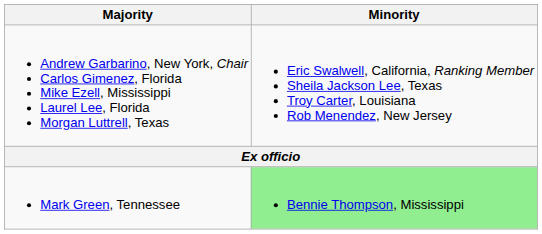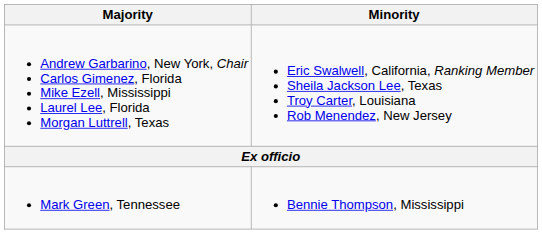(394, 205) lightgreen background -> (394, 205) no background
